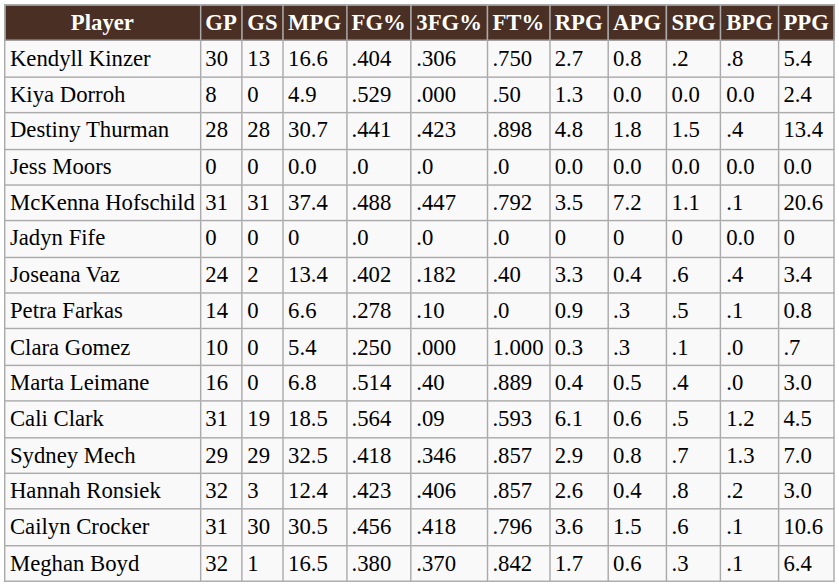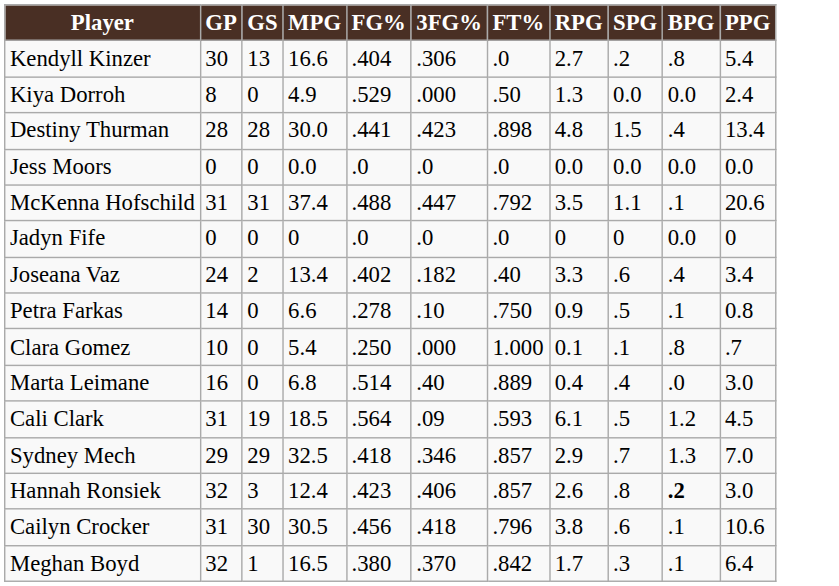- column: (637, 22)
(512, 58) .750 -> (501, 58) .0
(308, 130) 30.7 -> (308, 130) 30.0
(501, 310) .0 -> (512, 310) .750
(569, 346) 0.3 -> (569, 346) 0.1
(735, 346) .0 -> (676, 346) .8
(735, 490) normal -> (676, 490) bold
(569, 526) 3.6 -> (569, 526) 3.8
